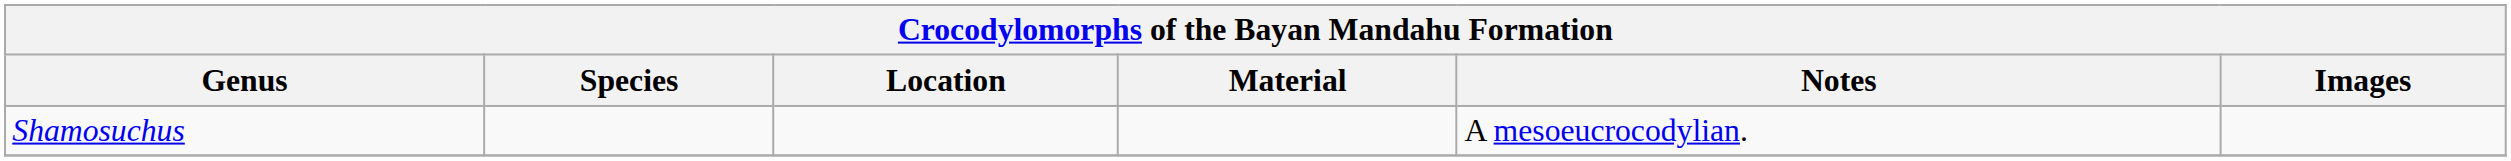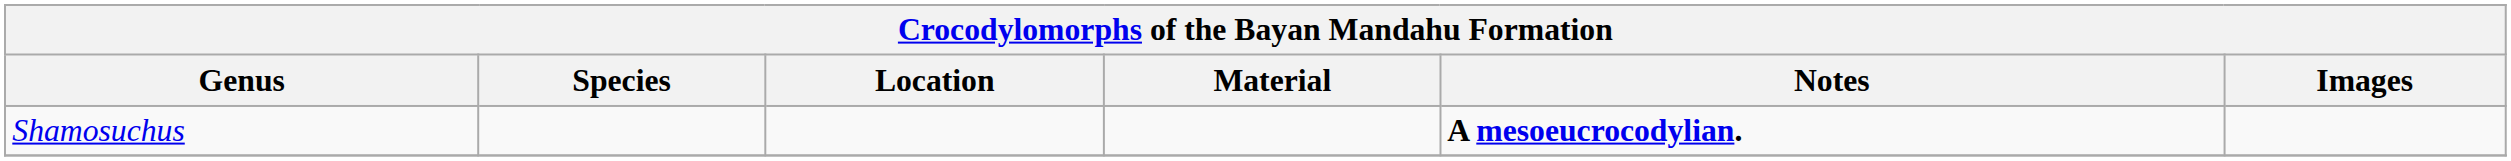(1606, 130) normal -> (1595, 130) bold
